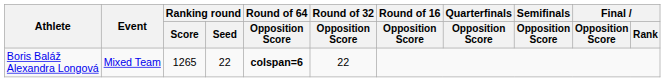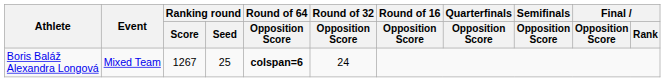(185, 63) 1265 -> (185, 63) 1267
(225, 63) 22 -> (225, 63) 25
(343, 63) 22 -> (343, 63) 24
